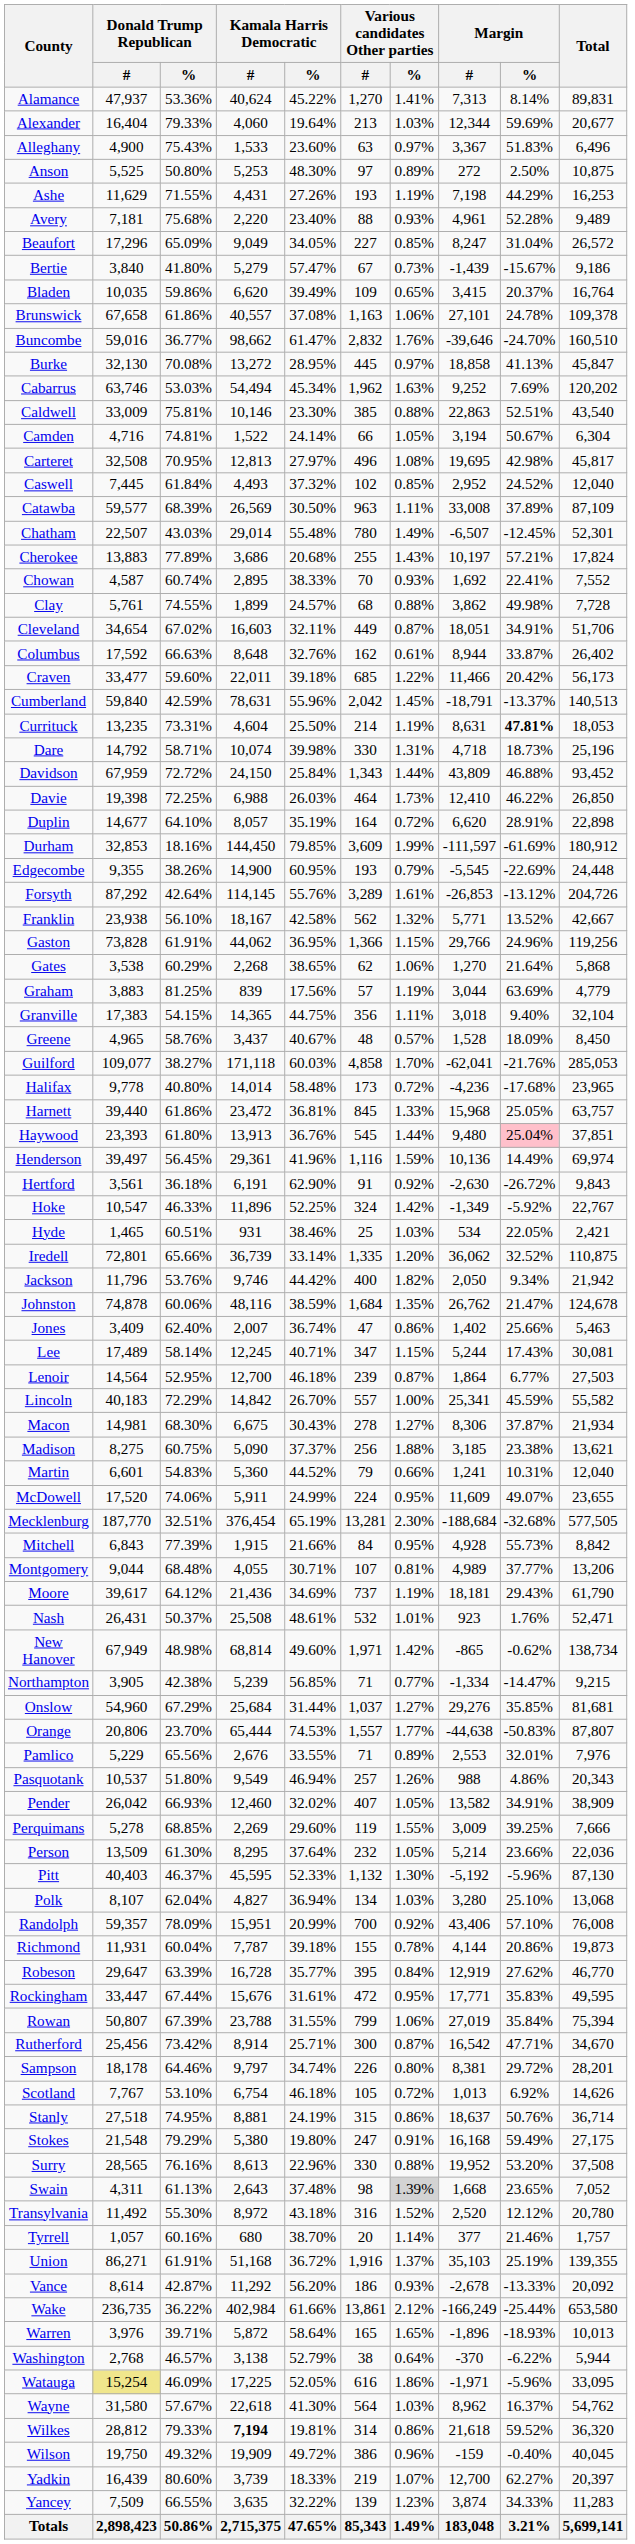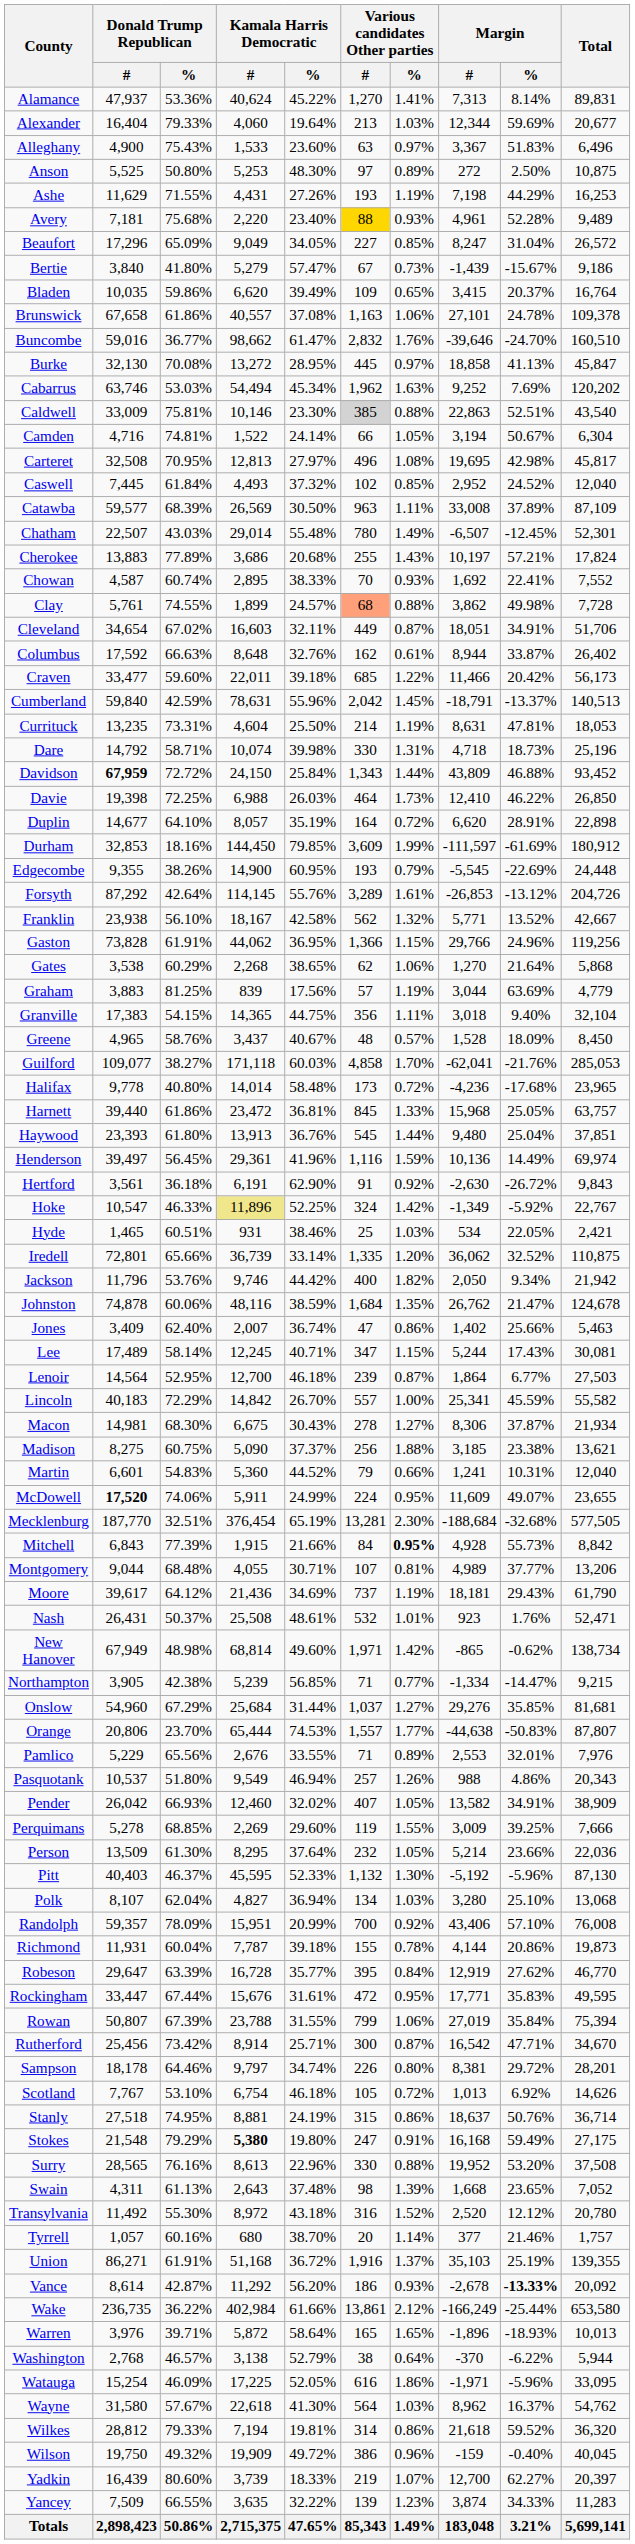(365, 219) no background -> (365, 219) gold background
(365, 412) no background -> (365, 412) lightgrey background
(365, 605) no background -> (365, 605) lightsalmon background
(530, 725) bold -> (531, 725) normal
(126, 773) normal -> (126, 773) bold
(530, 1135) pink background -> (531, 1135) no background
(251, 1207) no background -> (251, 1207) khaki background
(126, 1497) normal -> (126, 1497) bold
(414, 1545) normal -> (414, 1545) bold
(251, 2140) normal -> (251, 2140) bold
(414, 2189) lightgrey background -> (414, 2189) no background
(530, 2285) normal -> (531, 2285) bold
(126, 2382) khaki background -> (126, 2382) no background
(251, 2430) bold -> (251, 2430) normal
